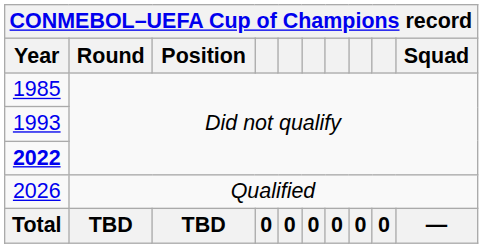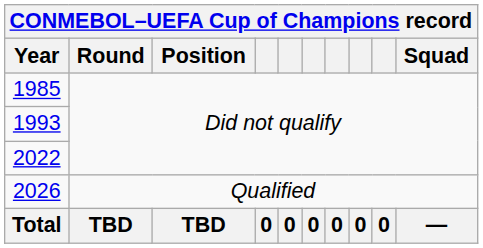(37, 157) bold -> (37, 157) normal
